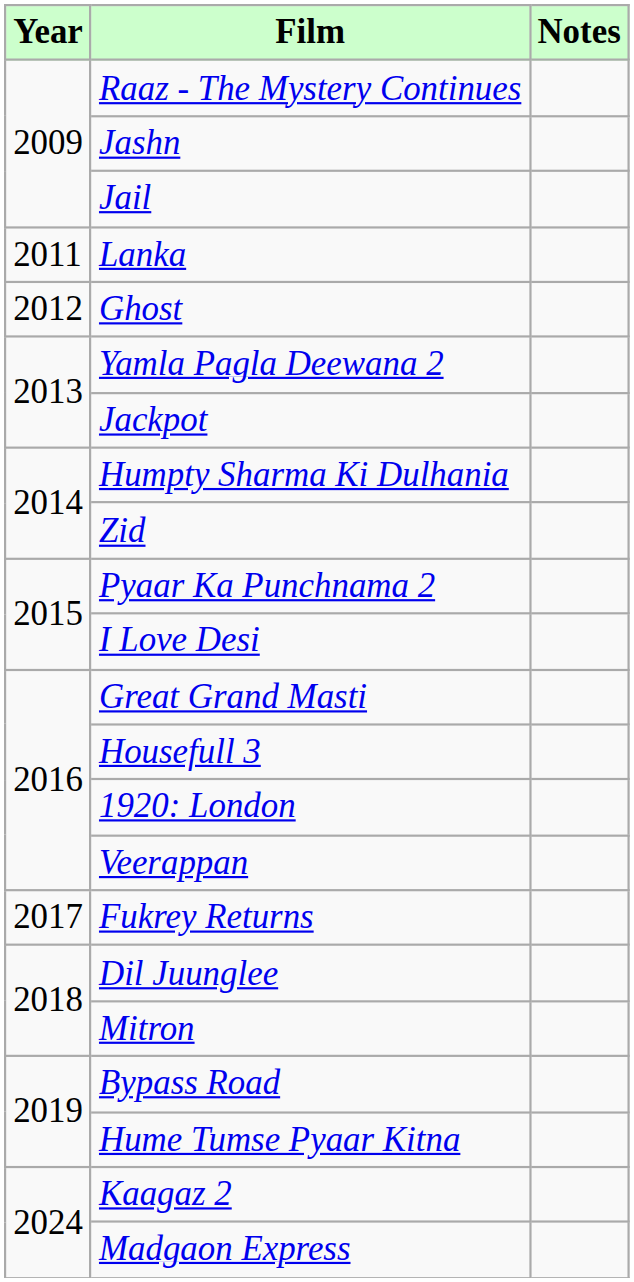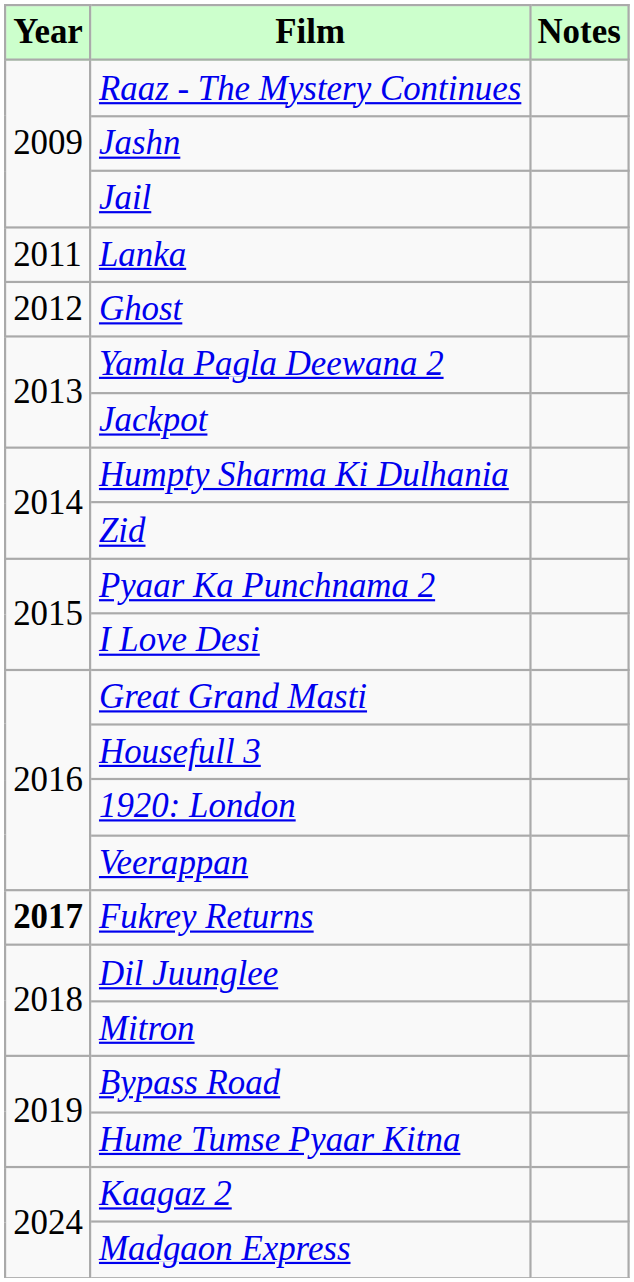(48, 917) normal -> (48, 917) bold
